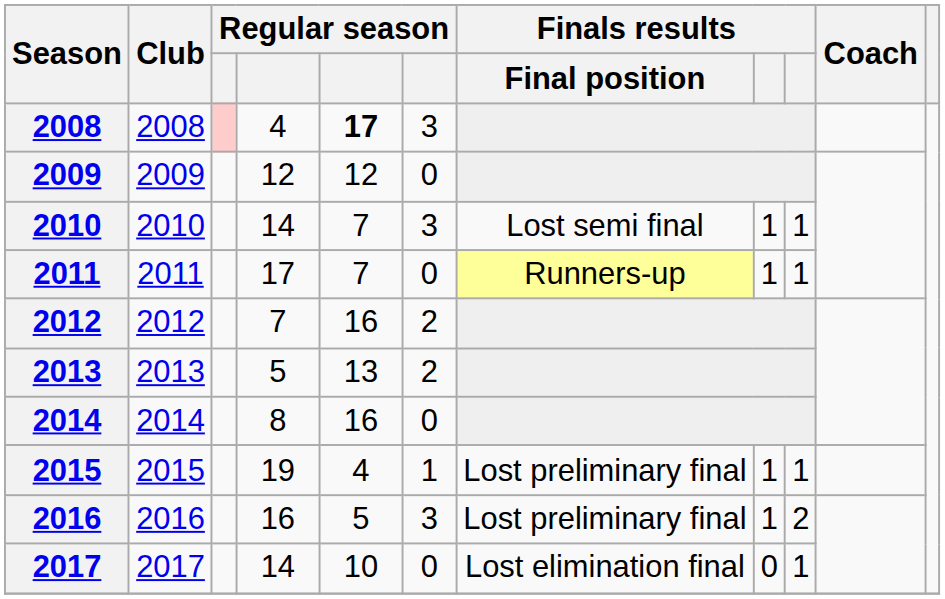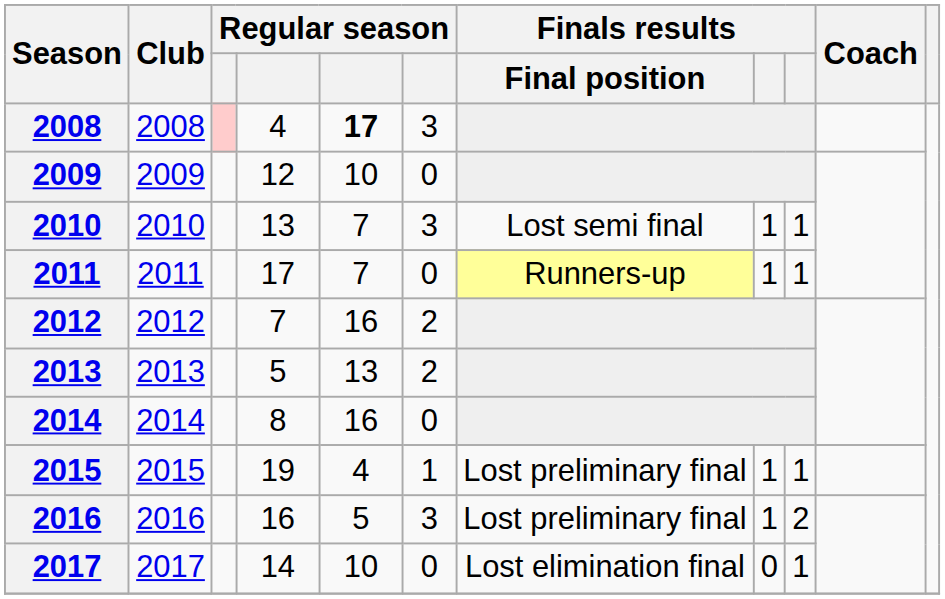(361, 175) 12 -> (361, 175) 10
(278, 224) 14 -> (278, 224) 13
